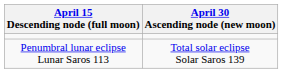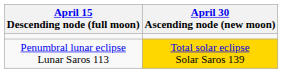(210, 53) no background -> (210, 53) gold background
